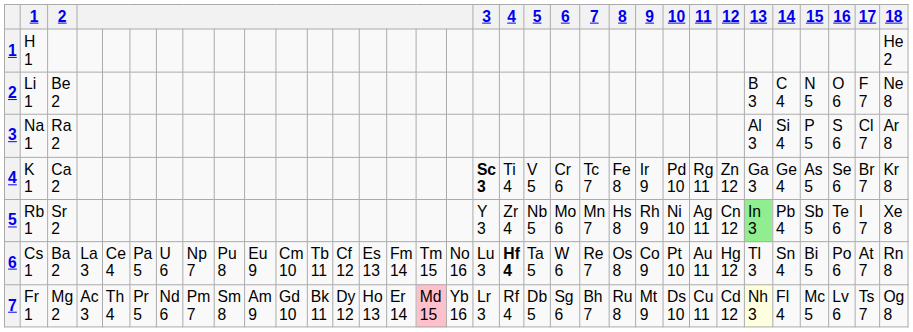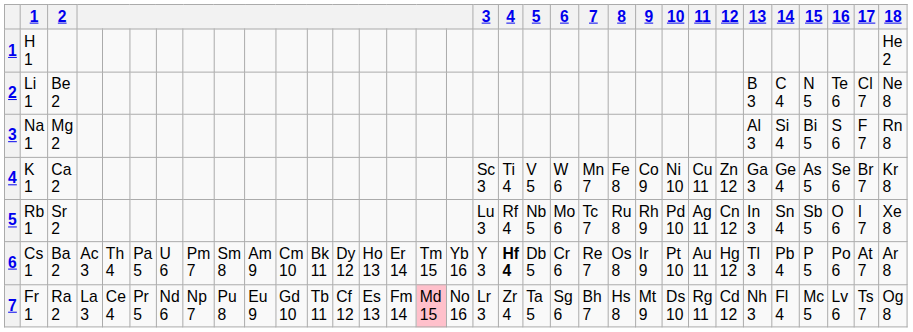(838, 93) O 6 -> (840, 93) Te 6
(864, 93) F 7 -> (865, 93) Cl 7
(61, 135) Ra 2 -> (62, 135) Mg 2
(809, 135) P 5 -> (810, 135) Bi 5
(866, 135) Cl 7 -> (863, 135) F 7
(891, 135) Ar 8 -> (893, 135) Rn 8
(487, 178) bold -> (486, 178) normal
(563, 178) Cr 6 -> (561, 178) W 6
(591, 178) Tc 7 -> (593, 178) Mn 7
(644, 178) Ir 9 -> (649, 178) Co 9
(677, 178) Pd 10 -> (675, 178) Ni 10
(703, 178) Rg 11 -> (703, 178) Cu 11
(482, 220) Y 3 -> (486, 220) Lu 3
(511, 220) Zr 4 -> (510, 220) Rf 4
(594, 220) Mn 7 -> (590, 220) Tc 7
(622, 220) Hs 8 -> (622, 220) Ru 8
(676, 220) Ni 10 -> (676, 220) Pd 10
(754, 220) lightgreen background -> (754, 220) no background
(786, 220) Pb 4 -> (785, 220) Sn 4
(841, 220) Te 6 -> (838, 220) O 6
(89, 263) La 3 -> (89, 263) Ac 3
(116, 263) Ce 4 -> (115, 263) Th 4
(197, 263) Np 7 -> (199, 263) Pm 7
(227, 263) Pu 8 -> (229, 263) Sm 8
(258, 263) Eu 9 -> (260, 263) Am 9
(320, 263) Tb 11 -> (320, 263) Bk 11
(345, 263) Cf 12 -> (346, 263) Dy 12
(372, 263) Es 13 -> (373, 263) Ho 13
(401, 263) Fm 14 -> (399, 263) Er 14
(460, 263) No 16 -> (459, 263) Yb 16
(486, 263) Lu 3 -> (482, 263) Y 3
(535, 263) Ta 5 -> (536, 263) Db 5
(562, 263) W 6 -> (562, 263) Cr 6
(650, 263) Co 9 -> (644, 263) Ir 9
(786, 263) Sn 4 -> (785, 263) Pb 4
(811, 263) Bi 5 -> (809, 263) P 5
(893, 263) Rn 8 -> (890, 263) Ar 8
(62, 305) Mg 2 -> (61, 305) Ra 2
(89, 305) Ac 3 -> (89, 305) La 3
(115, 305) Th 4 -> (116, 305) Ce 4
(199, 305) Pm 7 -> (197, 305) Np 7
(229, 305) Sm 8 -> (227, 305) Pu 8
(260, 305) Am 9 -> (258, 305) Eu 9
(320, 305) Bk 11 -> (320, 305) Tb 11
(346, 305) Dy 12 -> (345, 305) Cf 12
(373, 305) Ho 13 -> (372, 305) Es 13
(399, 305) Er 14 -> (401, 305) Fm 14
(459, 305) Yb 16 -> (460, 305) No 16
(511, 305) Rf 4 -> (510, 305) Zr 4
(537, 305) Db 5 -> (535, 305) Ta 5
(622, 305) Ru 8 -> (621, 305) Hs 8
(703, 305) Cu 11 -> (703, 305) Rg 11
(758, 305) lightyellow background -> (757, 305) no background
